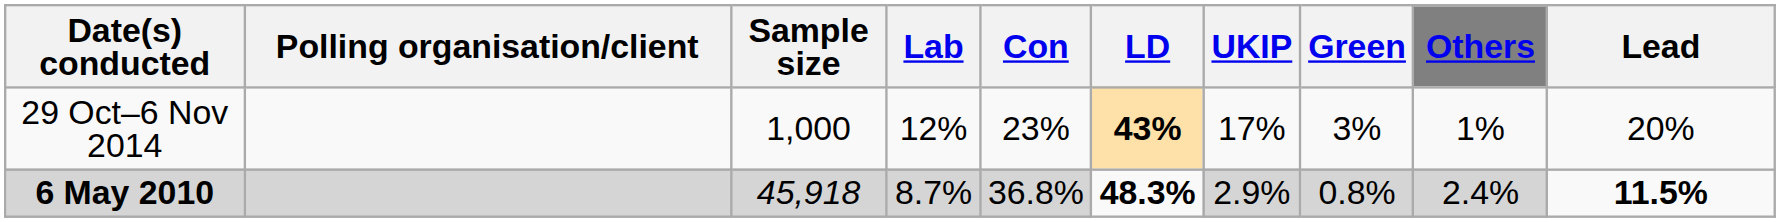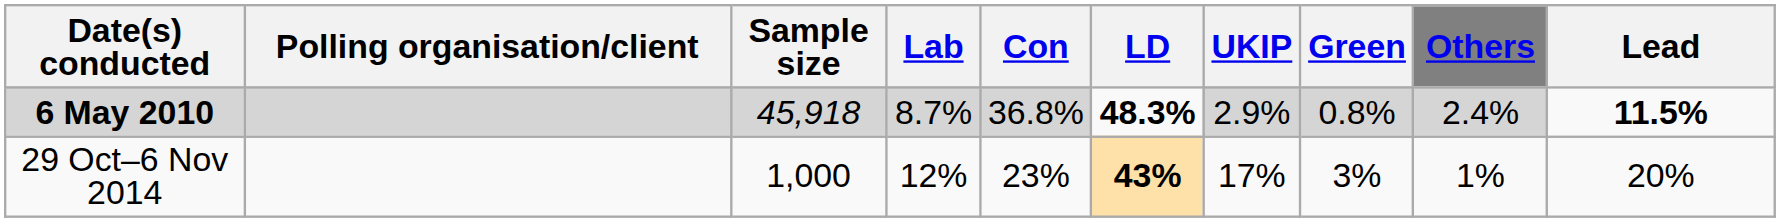rows swapped: (125, 128) <-> (125, 193)
